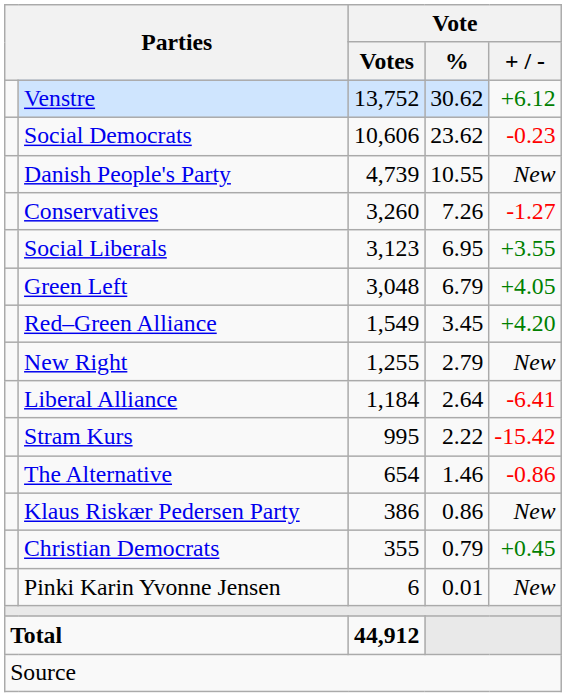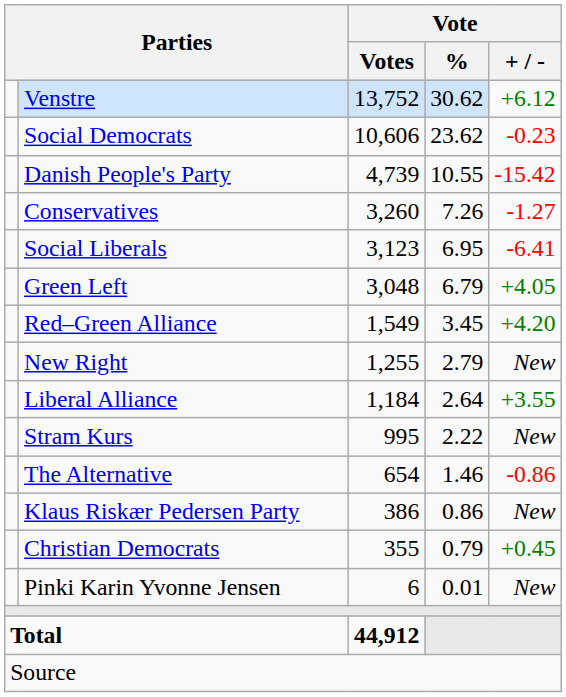(534, 173) New -> (525, 173) -15.42
(528, 248) +3.55 -> (531, 248) -6.41
(531, 398) -6.41 -> (528, 398) +3.55
(525, 436) -15.42 -> (534, 436) New
